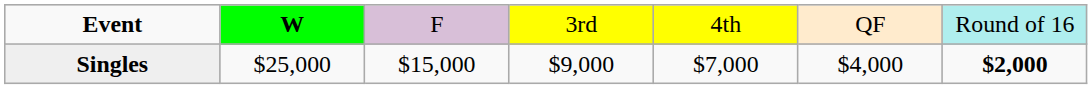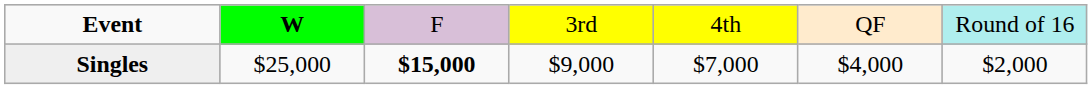(437, 63) normal -> (437, 63) bold
(1015, 63) bold -> (1015, 63) normal
